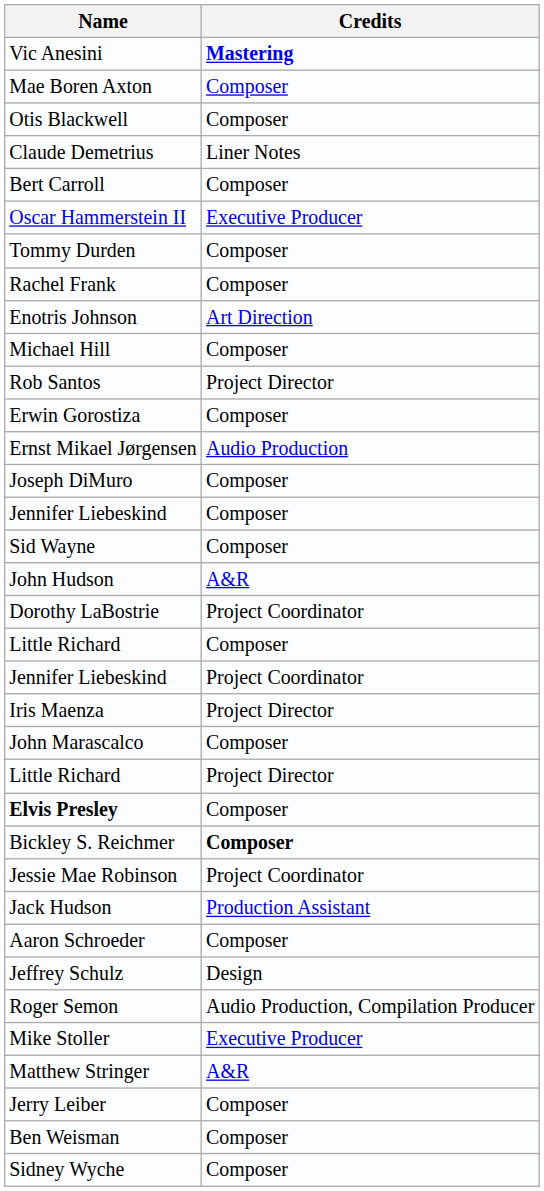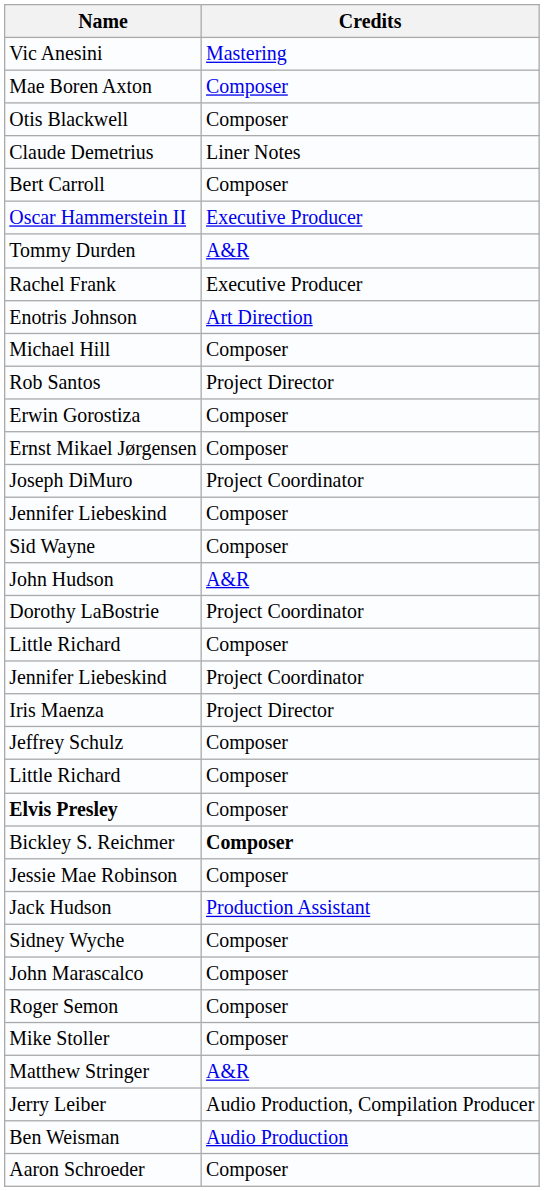(250, 53) bold -> (246, 53) normal
(247, 250) Composer -> (228, 250) A&R
(247, 283) Composer -> (284, 283) Executive Producer
(277, 447) Audio Production -> (247, 447) Composer
(247, 480) Composer -> (285, 480) Project Coordinator
(76, 743) John Marascalco -> (66, 743) Jeffrey Schulz
(270, 776) Project Director -> (247, 776) Composer
(285, 874) Project Coordinator -> (247, 874) Composer
(77, 940) Aaron Schroeder -> (67, 940) Sidney Wyche
(66, 973) Jeffrey Schulz -> (76, 973) John Marascalco
(234, 973) Design -> (247, 973) Composer
(370, 1006) Audio Production, Compilation Producer -> (247, 1006) Composer
(284, 1038) Executive Producer -> (247, 1038) Composer
(247, 1104) Composer -> (370, 1104) Audio Production, Compilation Producer
(247, 1137) Composer -> (277, 1137) Audio Production
(67, 1170) Sidney Wyche -> (77, 1170) Aaron Schroeder
